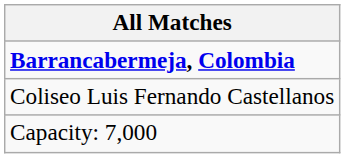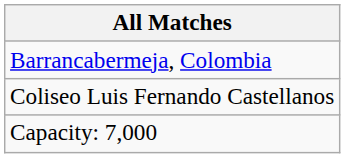(152, 59) bold -> (141, 59) normal
